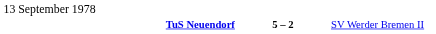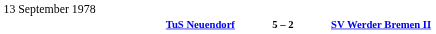(378, 24) normal -> (381, 24) bold
